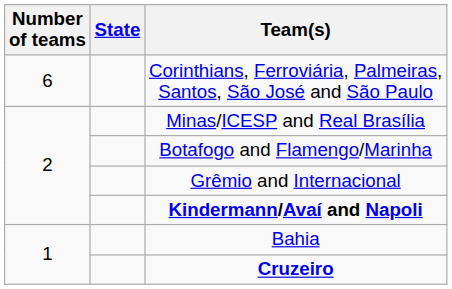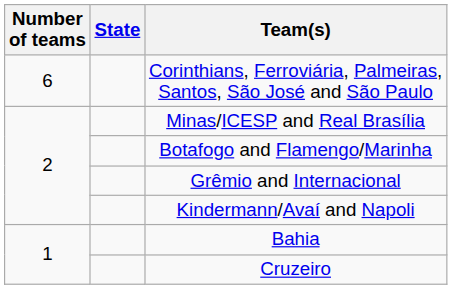(296, 209) bold -> (296, 209) normal
(296, 269) bold -> (296, 269) normal
